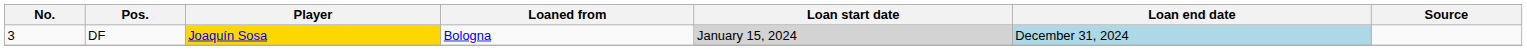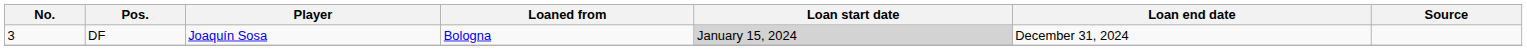(228, 35) gold background -> (228, 35) no background
(1072, 35) lightblue background -> (1072, 35) no background
